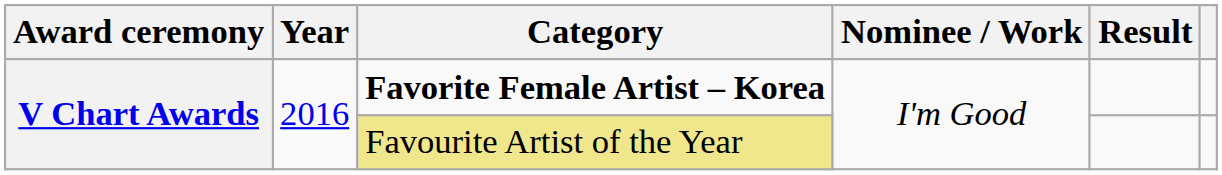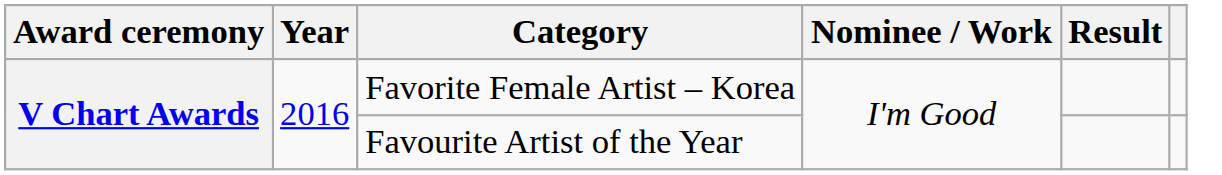(595, 86) bold -> (580, 86) normal
(554, 141) khaki background -> (554, 141) no background
